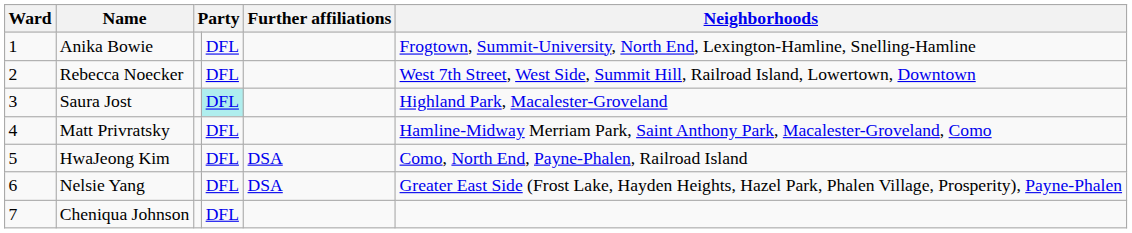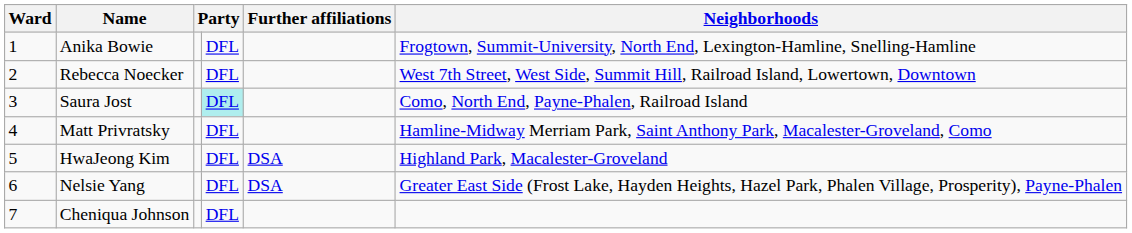(534, 102) Highland Park, Macalester-Groveland -> (574, 102) Como, North End, Payne-Phalen, Railroad Island
(574, 158) Como, North End, Payne-Phalen, Railroad Island -> (534, 158) Highland Park, Macalester-Groveland
